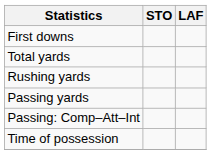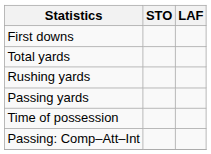rows swapped: (74, 118) <-> (63, 139)
